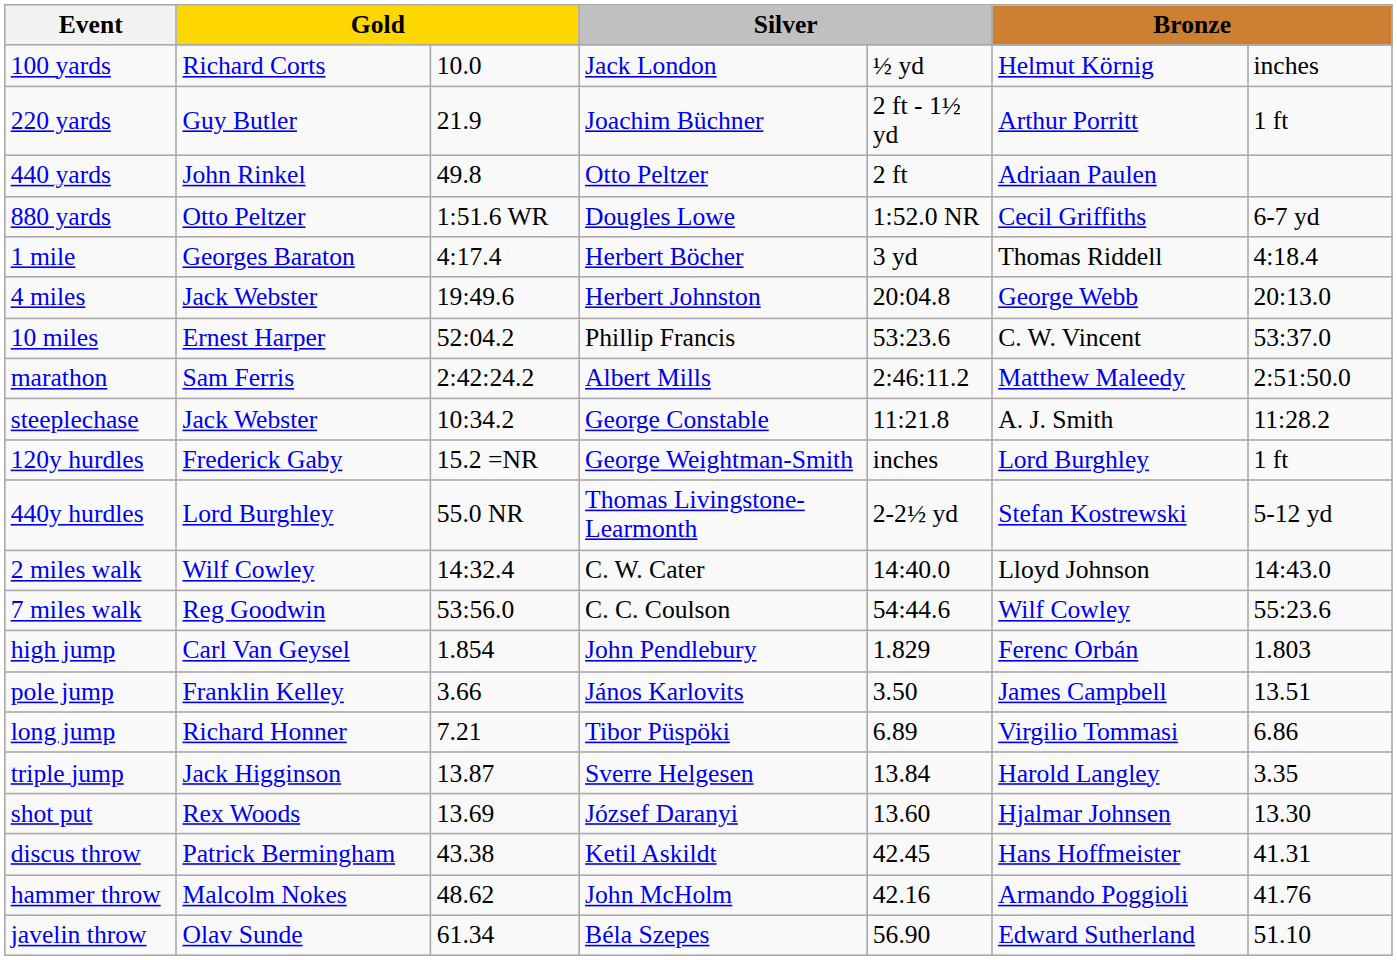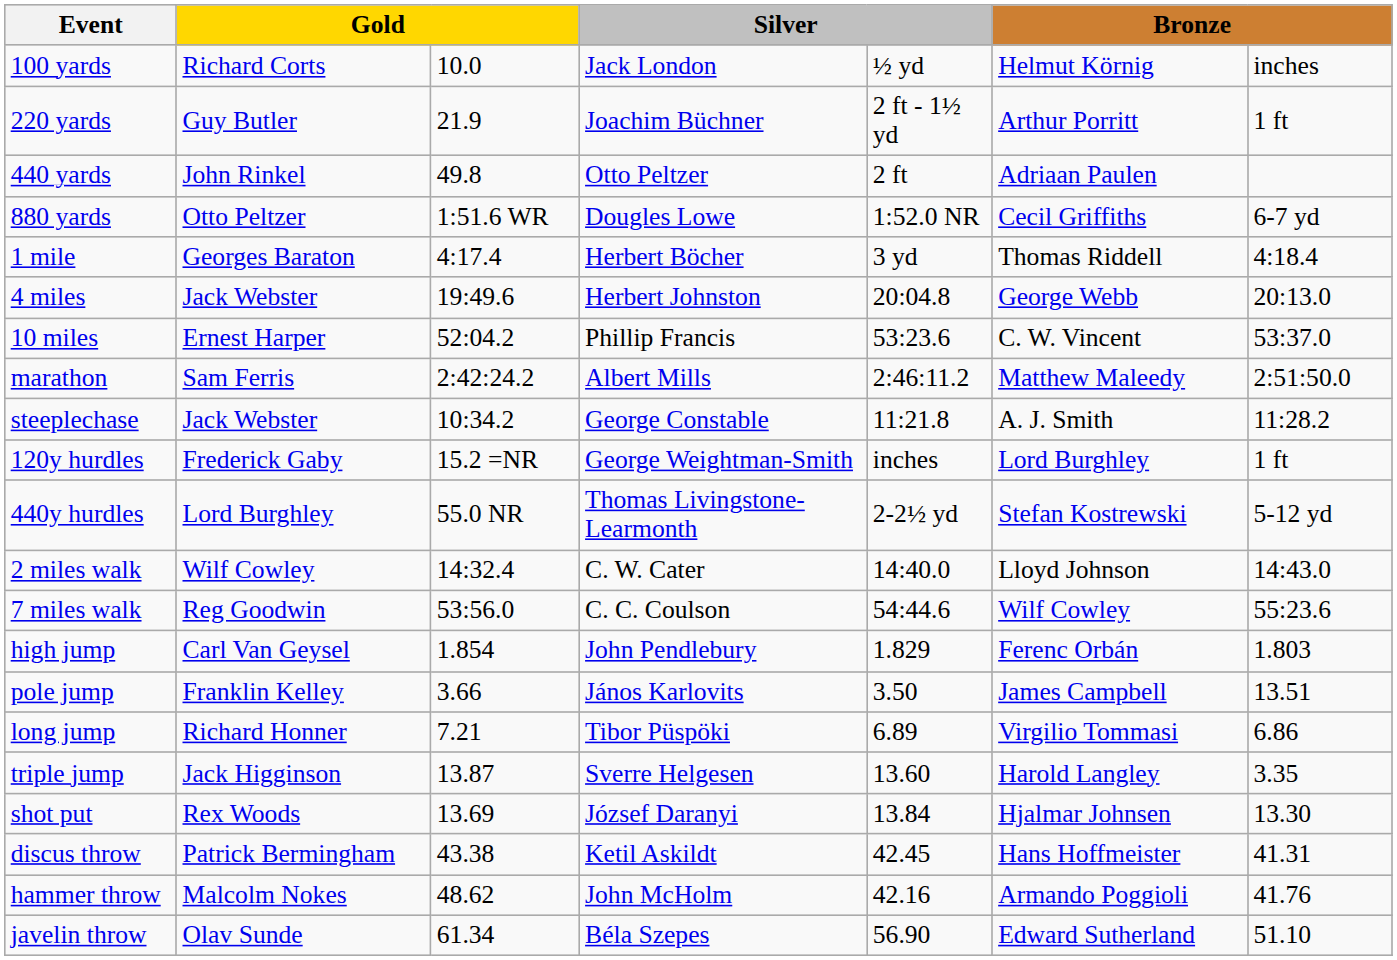(902, 772) 13.84 -> (902, 772) 13.60
(902, 813) 13.60 -> (902, 813) 13.84
